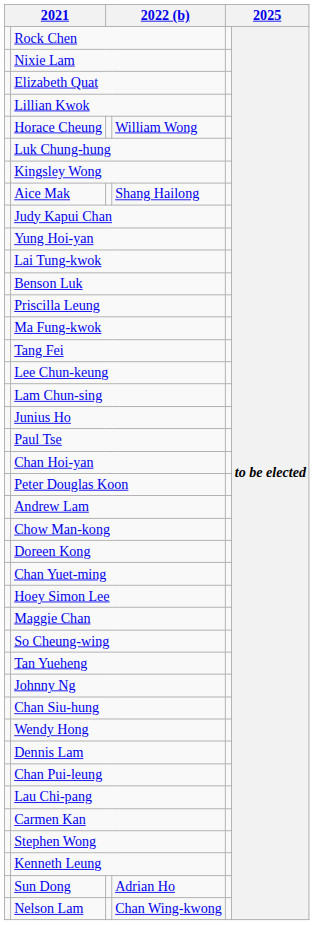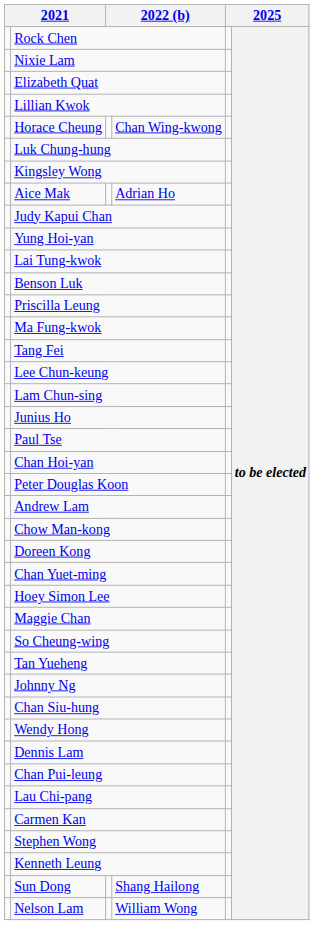(156, 127) William Wong -> (168, 127) Chan Wing-kwong
(157, 194) Shang Hailong -> (145, 194) Adrian Ho
(145, 886) Adrian Ho -> (157, 886) Shang Hailong
(168, 908) Chan Wing-kwong -> (156, 908) William Wong
